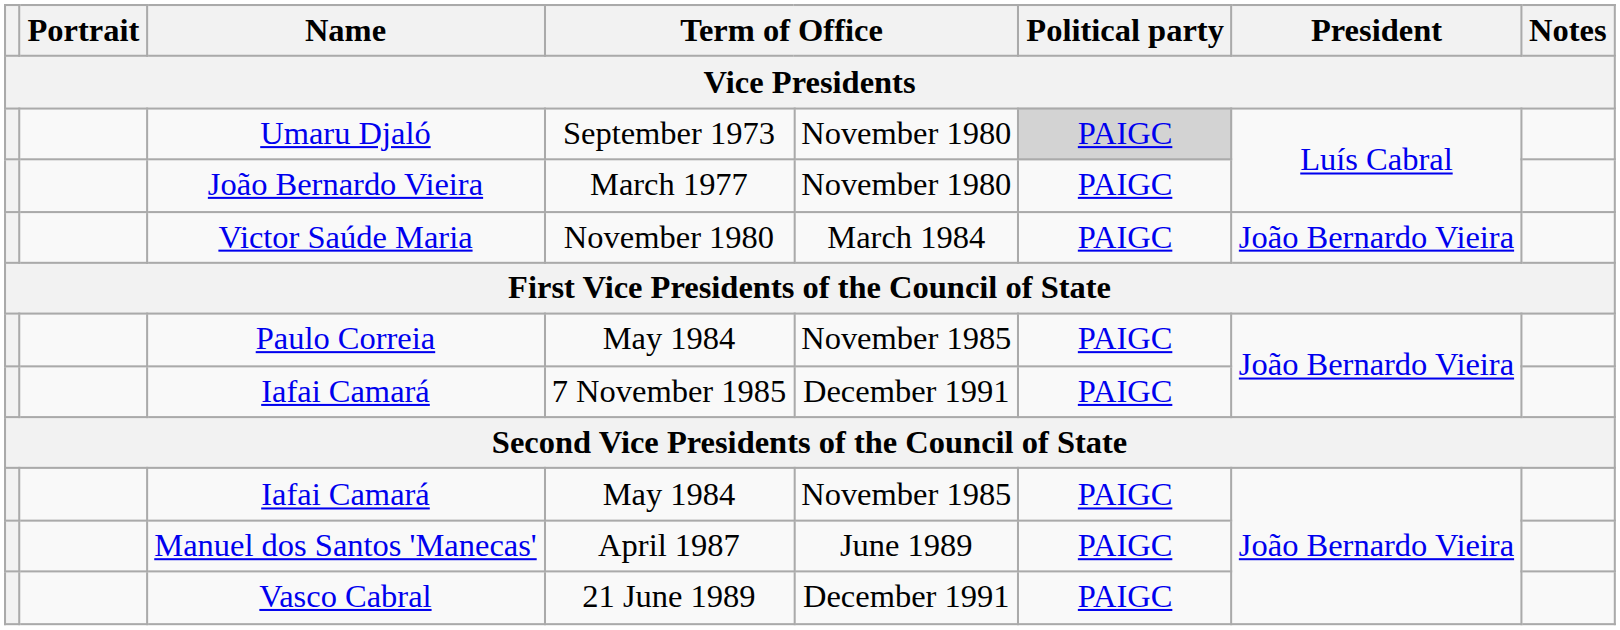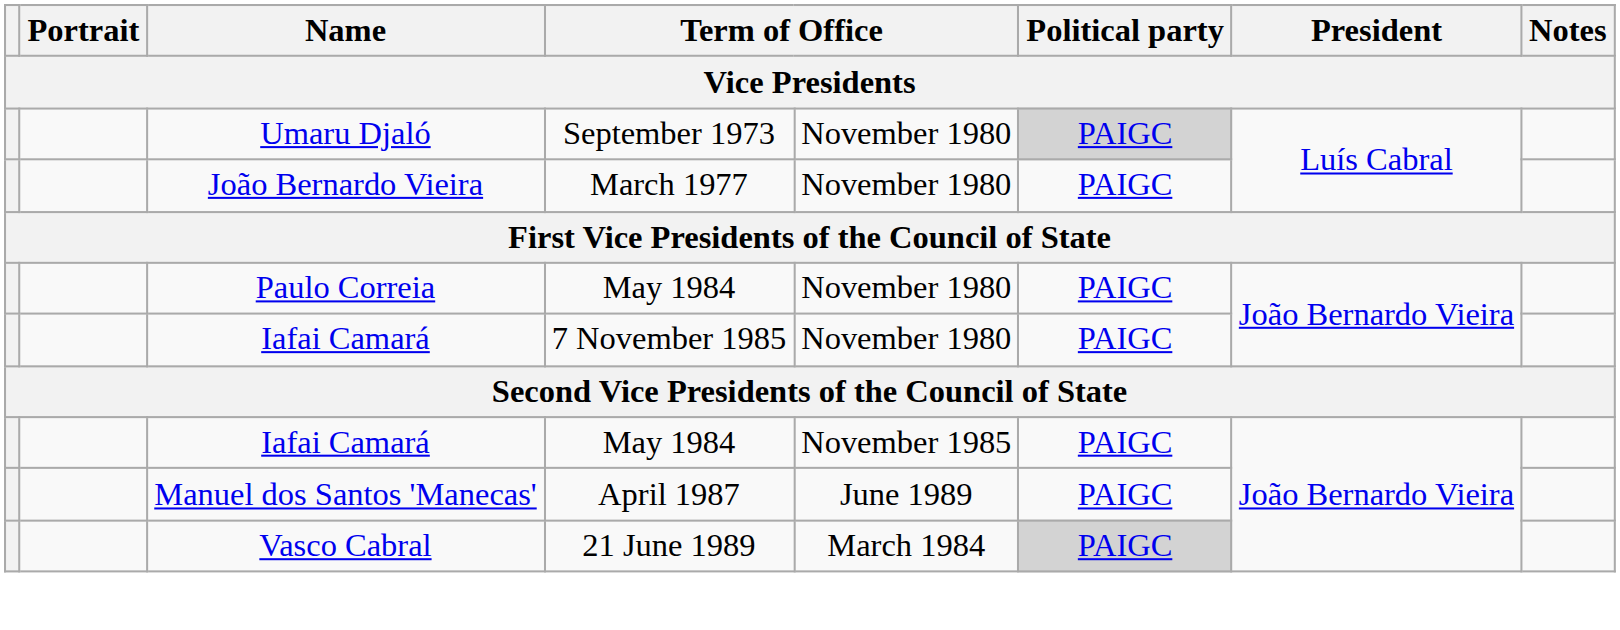- row: (345, 236)
(906, 339) November 1985 -> (906, 287) November 1980
(906, 390) December 1991 -> (906, 339) November 1980
(906, 596) December 1991 -> (906, 545) March 1984
(1125, 596) no background -> (1125, 545) lightgrey background
